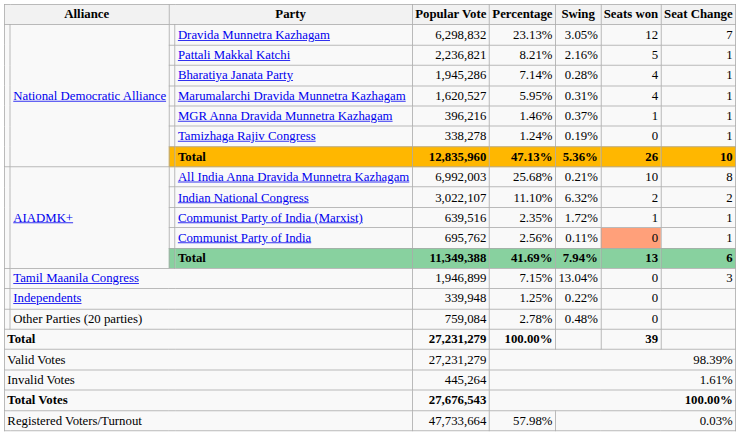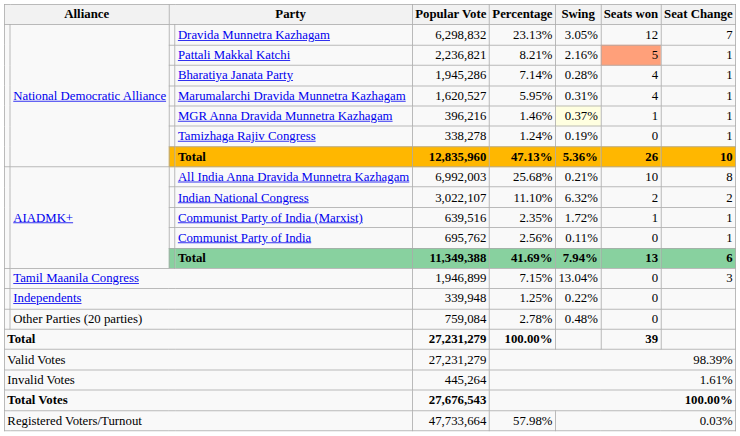(655, 55) no background -> (655, 55) lightsalmon background
(581, 116) no background -> (581, 116) lightyellow background
(655, 237) lightsalmon background -> (655, 237) no background
